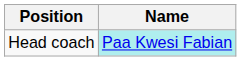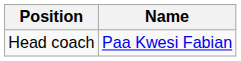(167, 42) paleturquoise background -> (167, 42) no background
